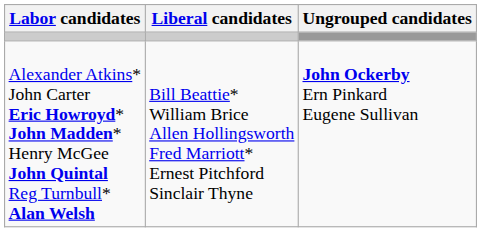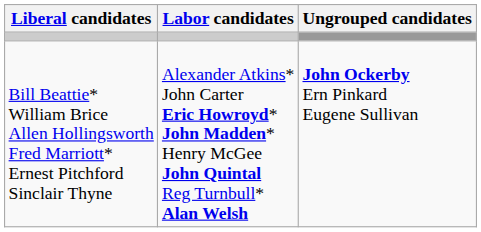columns swapped: (75, 18) <-> (222, 18)
